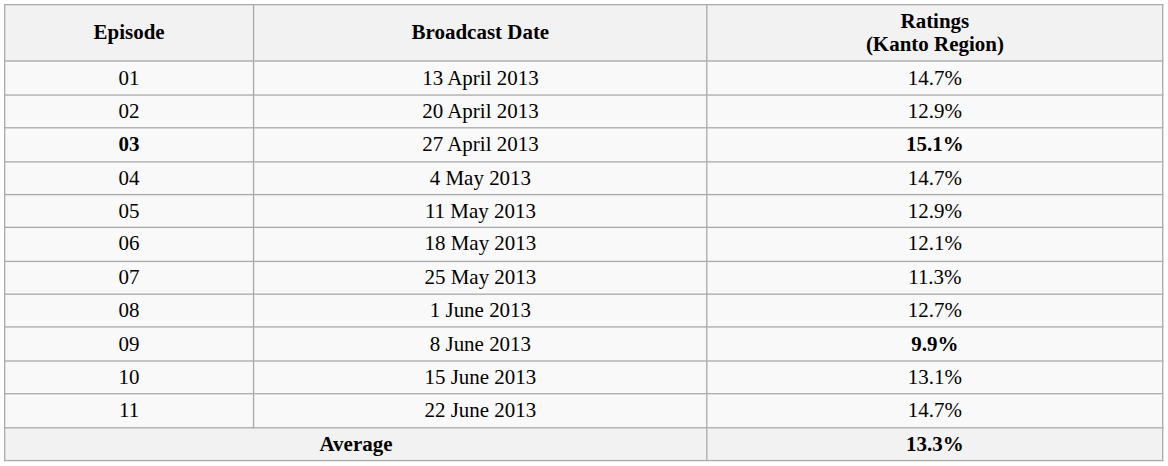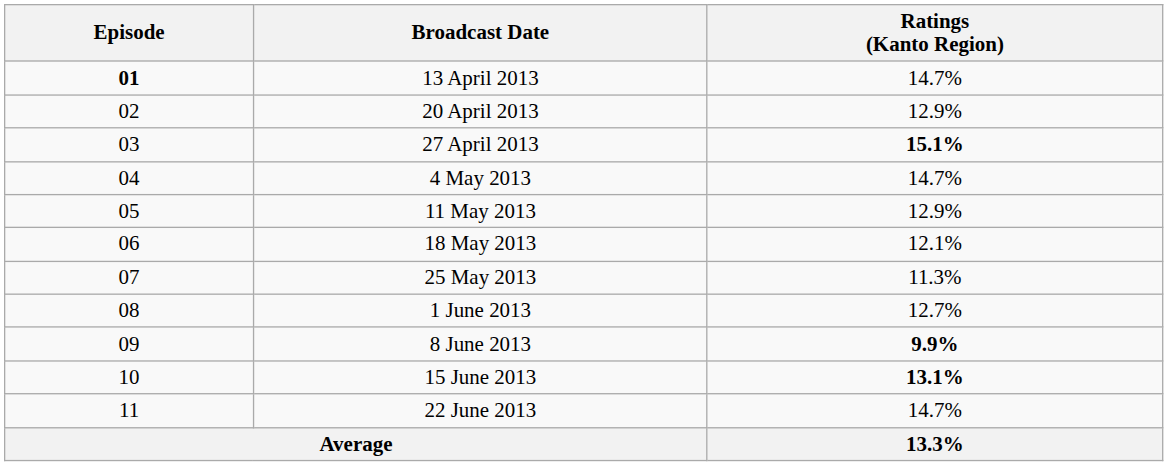(129, 77) normal -> (129, 77) bold
(129, 144) bold -> (129, 144) normal
(935, 377) normal -> (935, 377) bold
